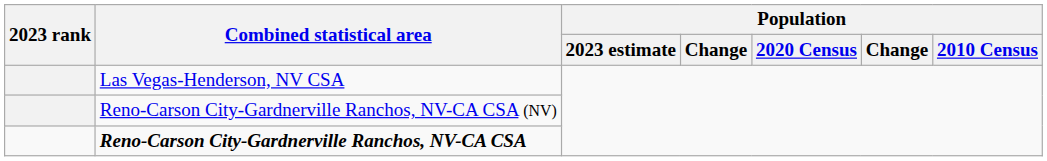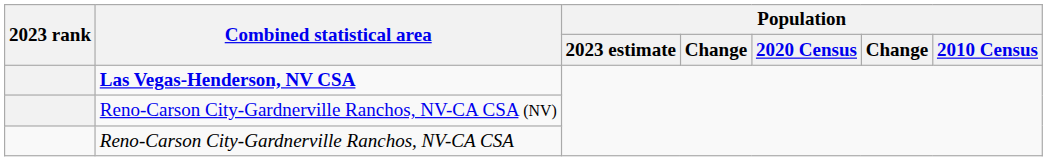(222, 79) normal -> (228, 79) bold
(313, 140) bold -> (307, 140) normal
